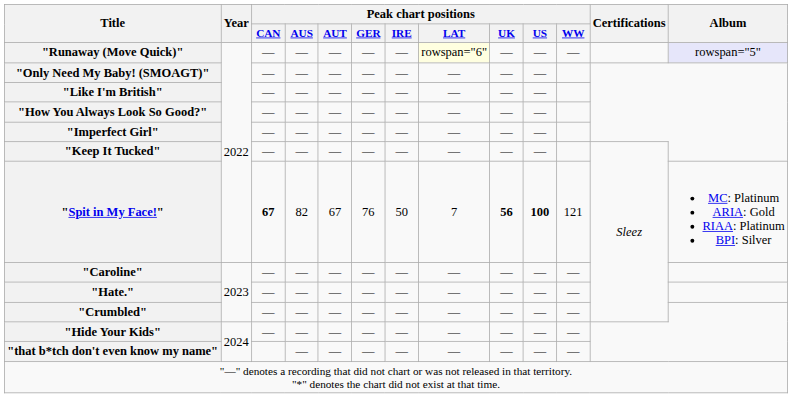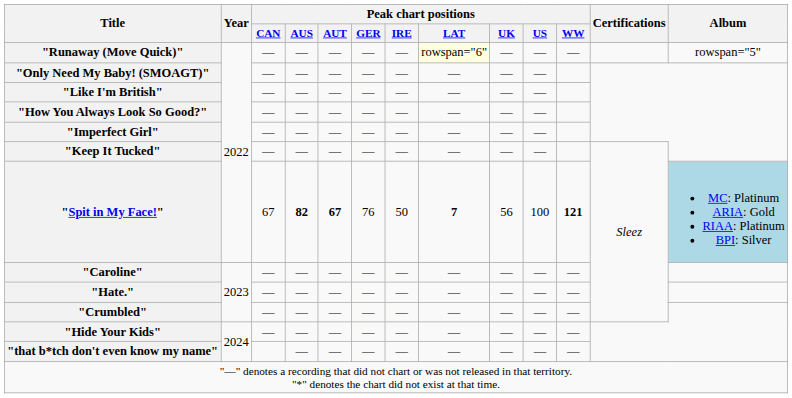(728, 52) lavender background -> (728, 52) no background
(268, 212) bold -> (268, 212) normal
(302, 212) normal -> (302, 212) bold
(335, 212) normal -> (335, 212) bold
(454, 212) normal -> (454, 212) bold
(507, 212) bold -> (507, 212) normal
(540, 212) bold -> (540, 212) normal
(573, 212) normal -> (573, 212) bold
(728, 219) no background -> (728, 219) lightblue background
